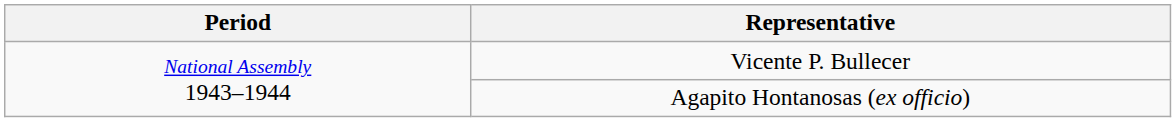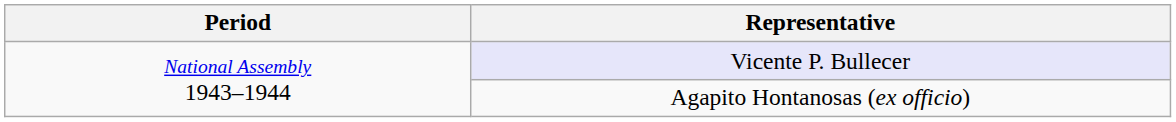(820, 60) no background -> (820, 60) lavender background
